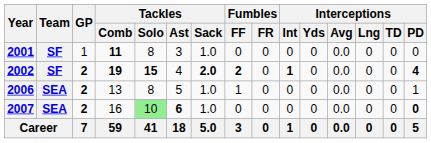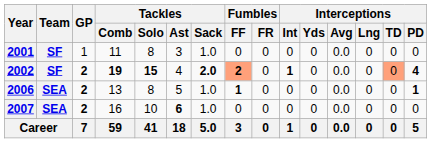(115, 52) bold -> (115, 52) normal
(238, 71) no background -> (238, 71) lightsalmon background
(394, 71) no background -> (394, 71) lightsalmon background
(238, 90) normal -> (238, 90) bold
(415, 90) normal -> (415, 90) bold
(151, 109) lightgreen background -> (151, 109) no background
(415, 109) bold -> (415, 109) normal
